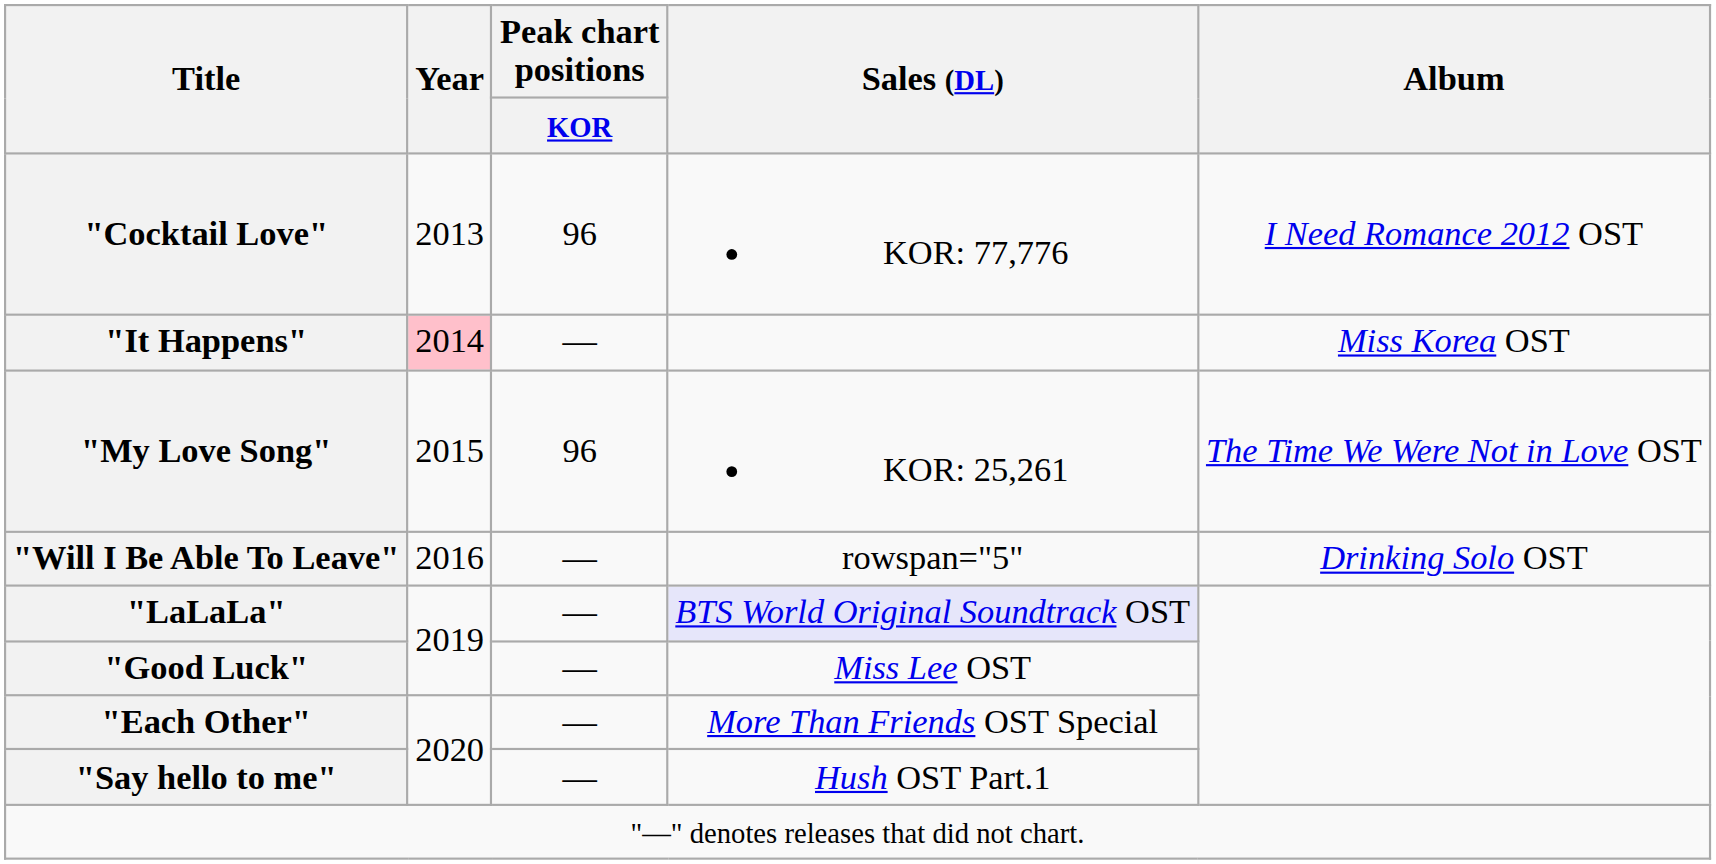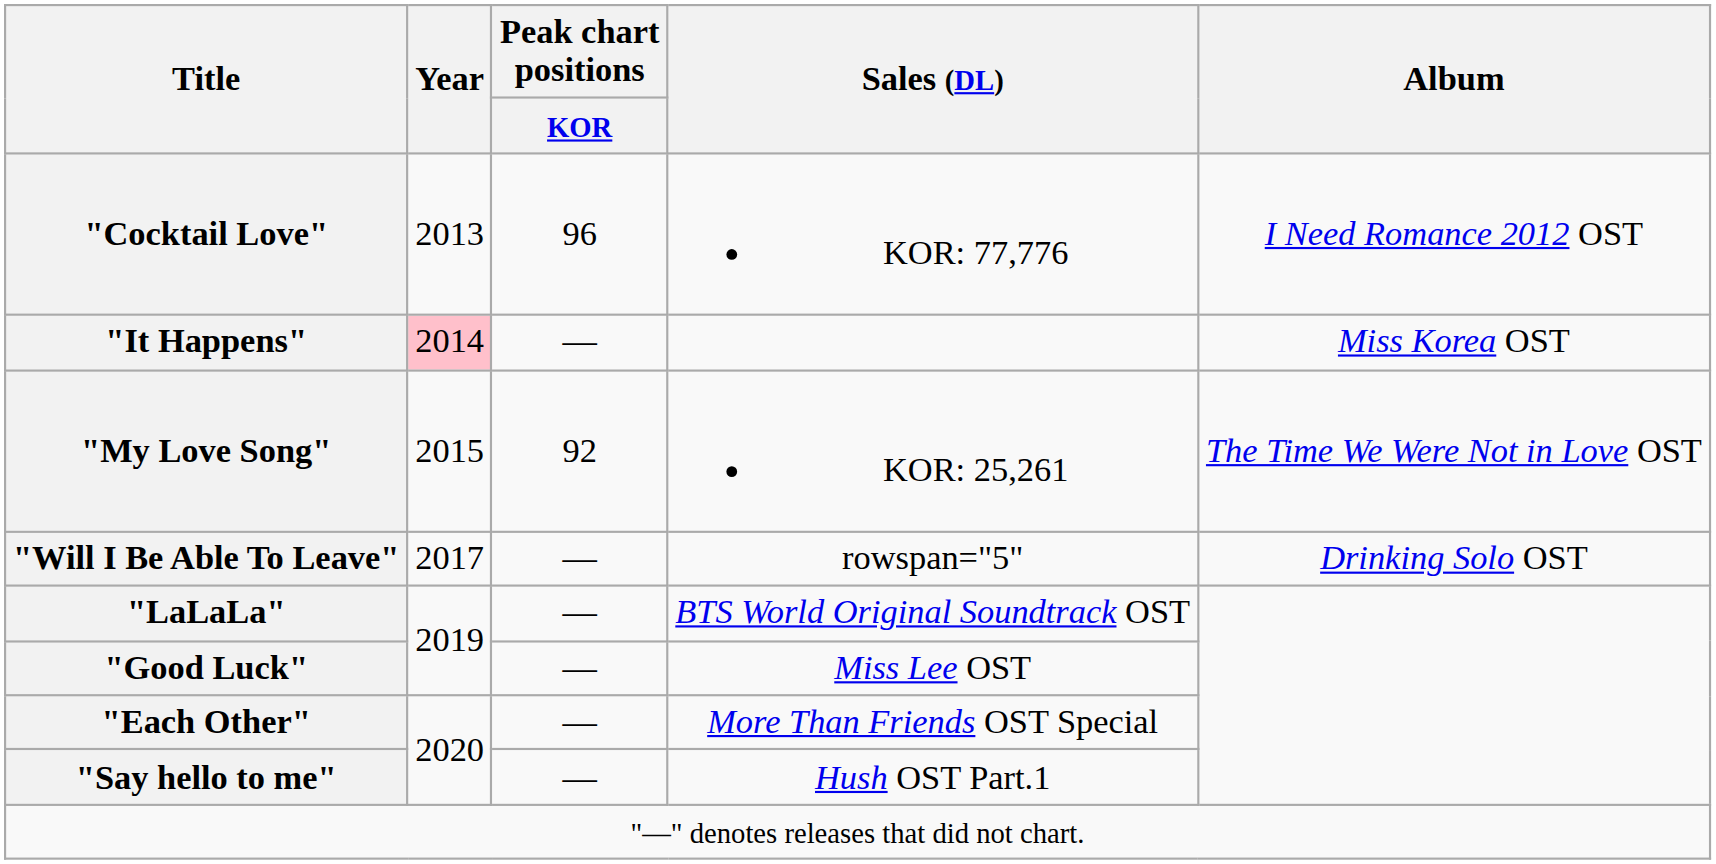(580, 449) 96 -> (580, 449) 92
(450, 558) 2016 -> (450, 558) 2017
(933, 612) lavender background -> (933, 612) no background
